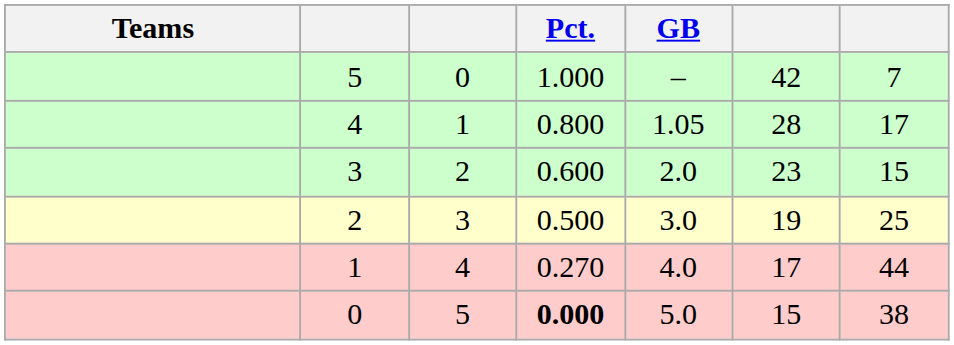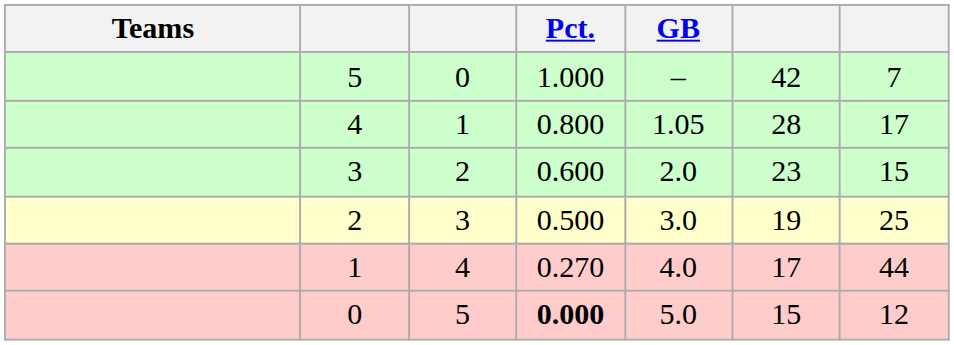(894, 314) 38 -> (894, 314) 12
